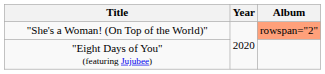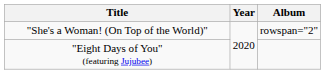(289, 30) lightsalmon background -> (289, 30) no background
